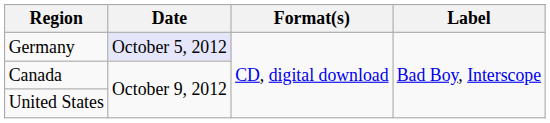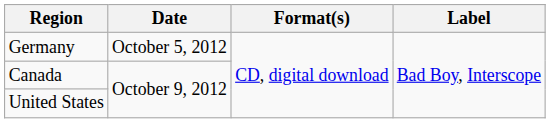(169, 46) lavender background -> (169, 46) no background
